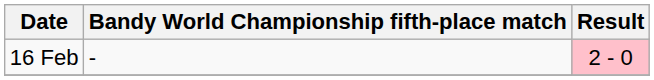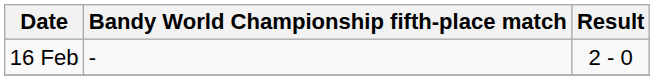(611, 57) pink background -> (611, 57) no background
